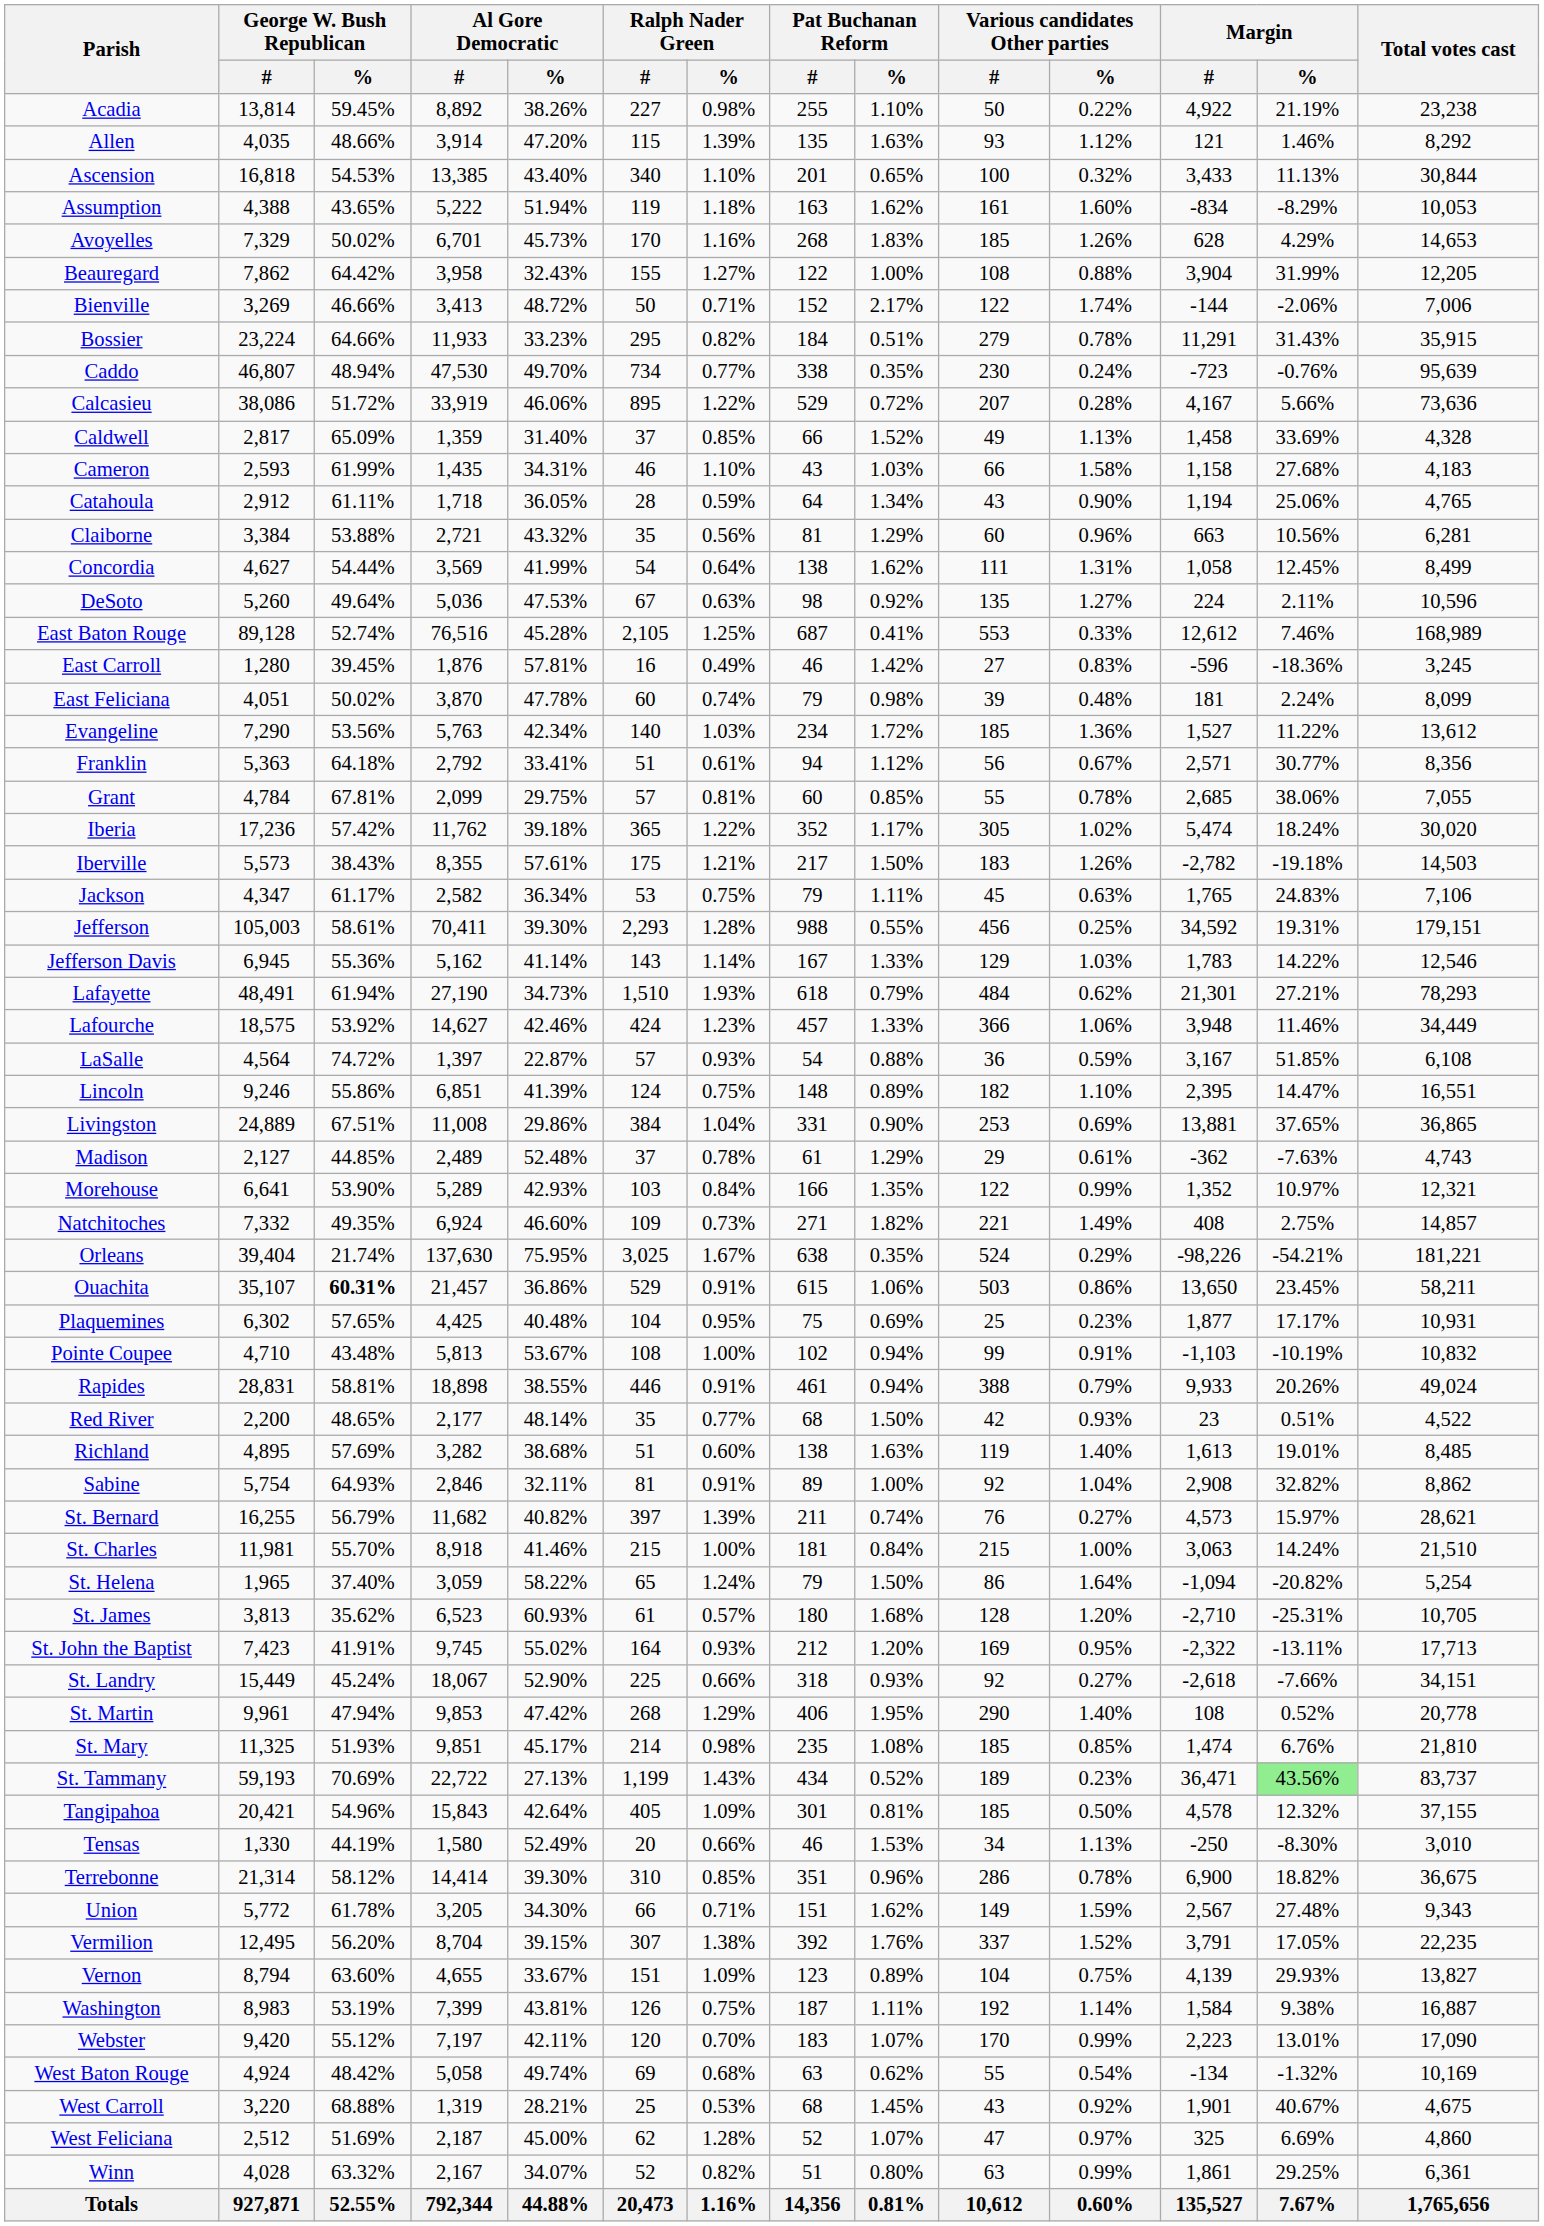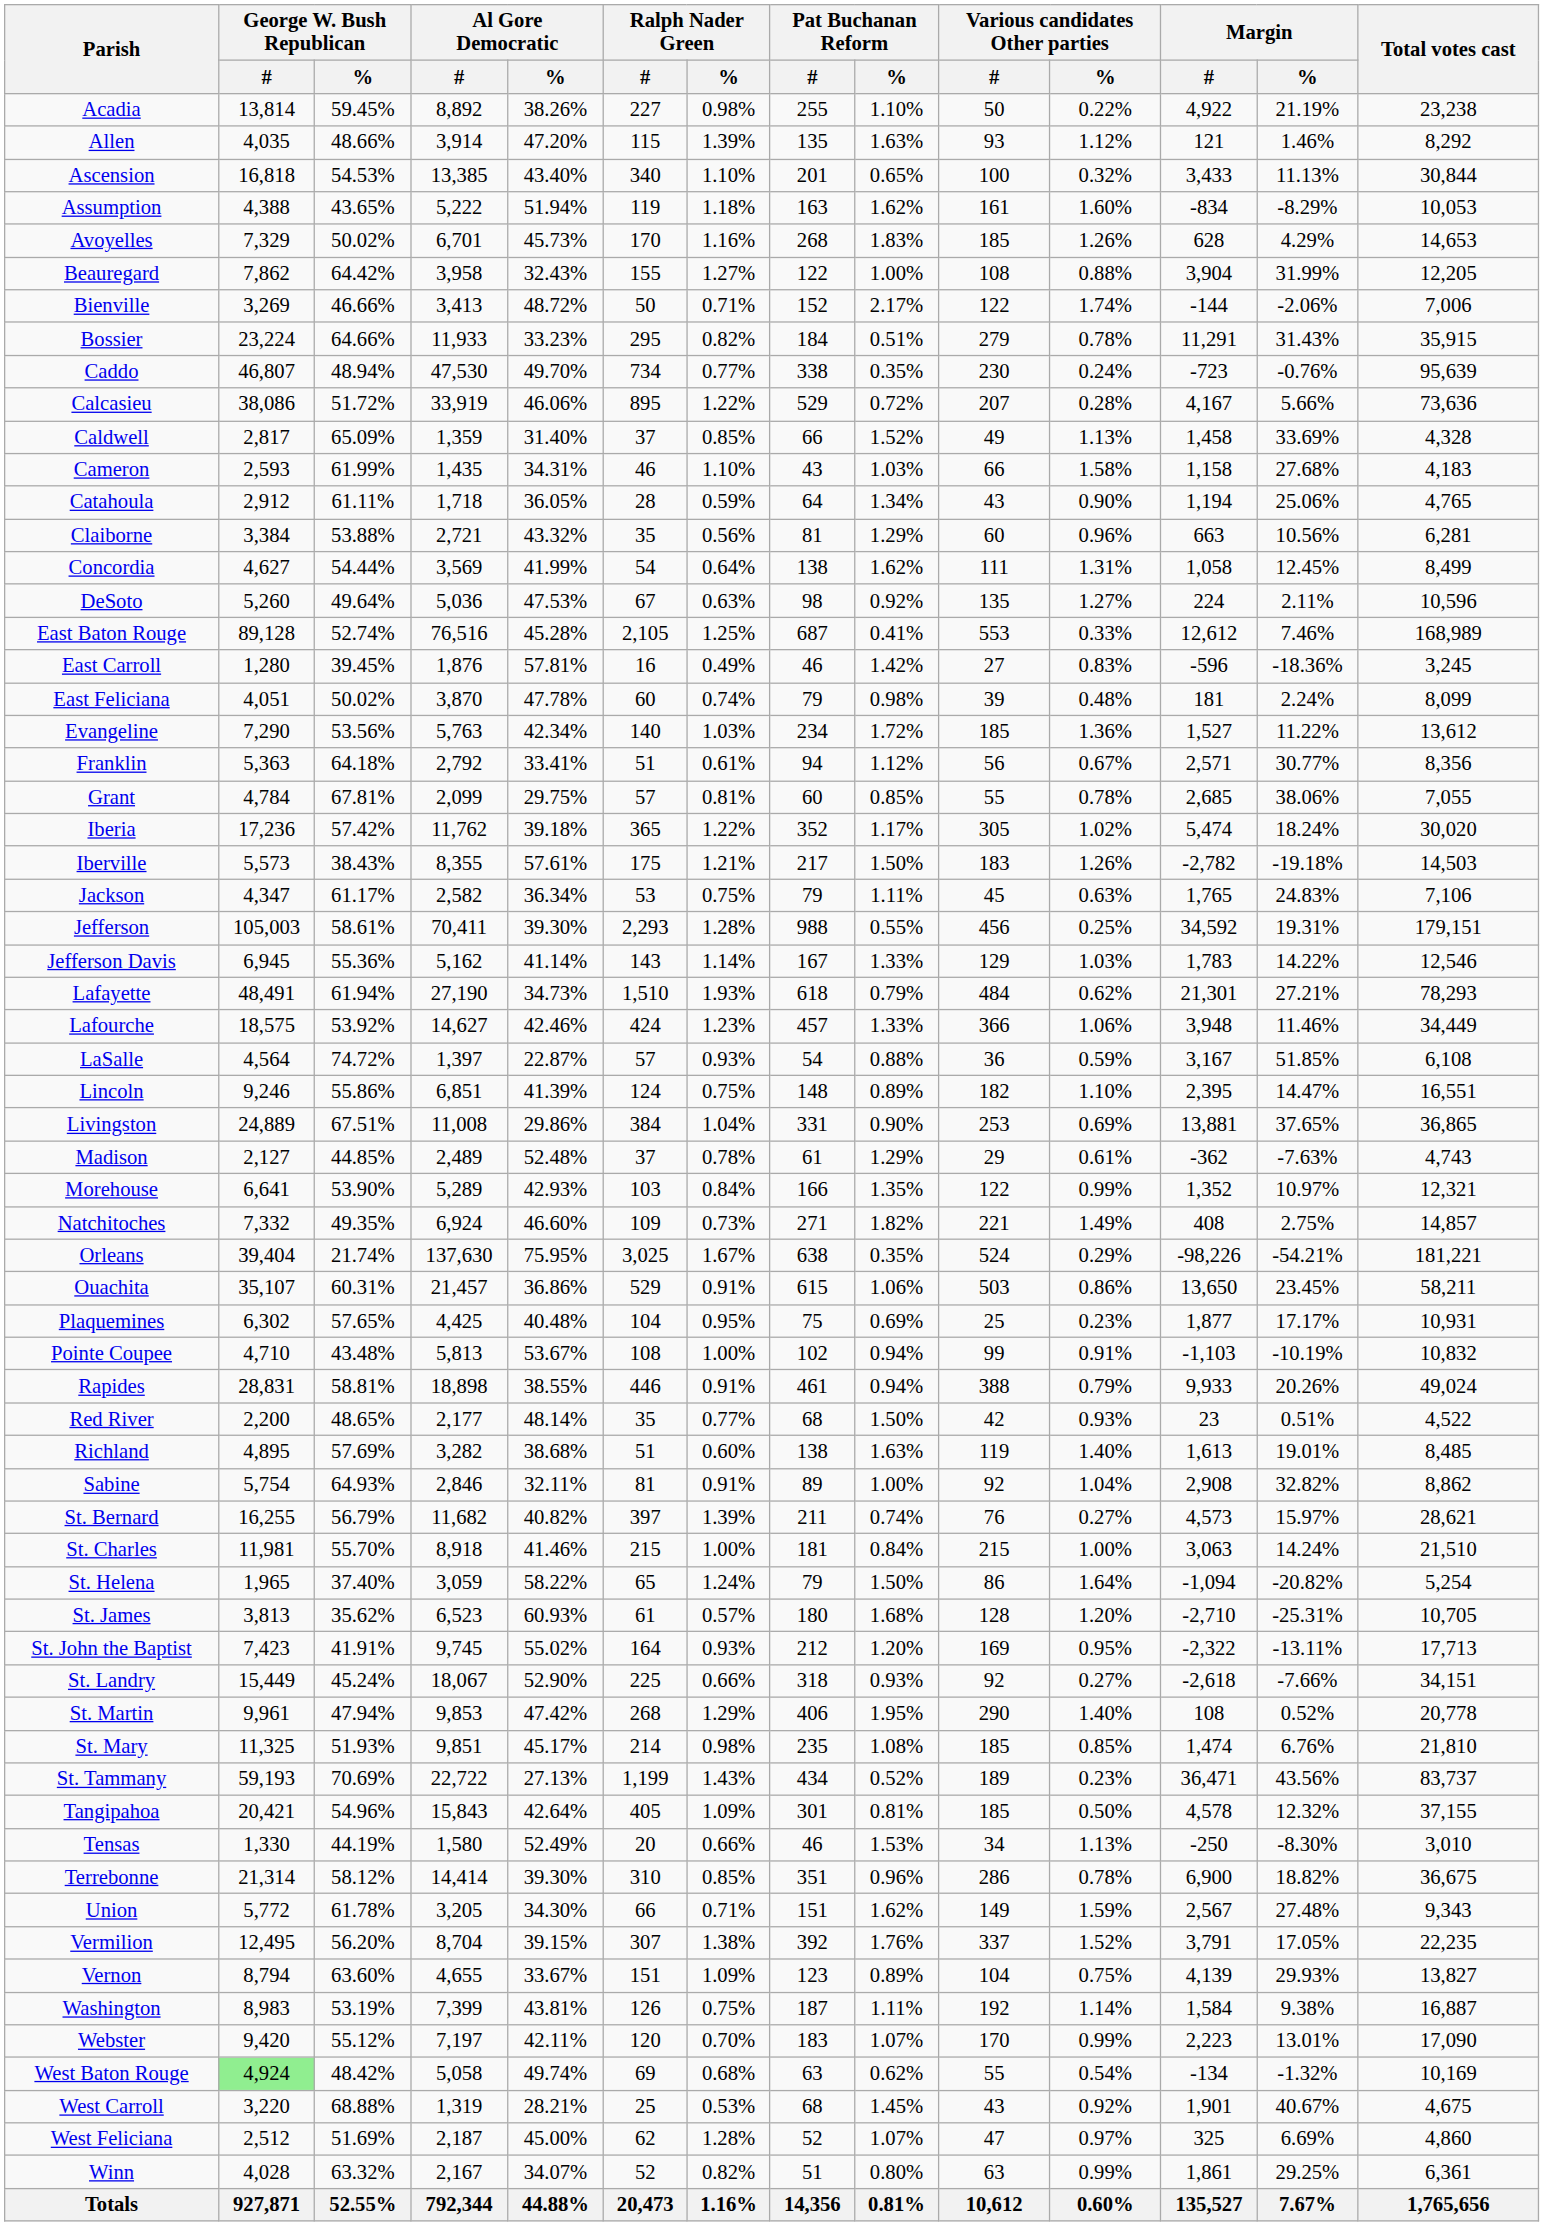(363, 1287) bold -> (363, 1287) normal
(1307, 1778) lightgreen background -> (1307, 1778) no background
(267, 2073) no background -> (267, 2073) lightgreen background
